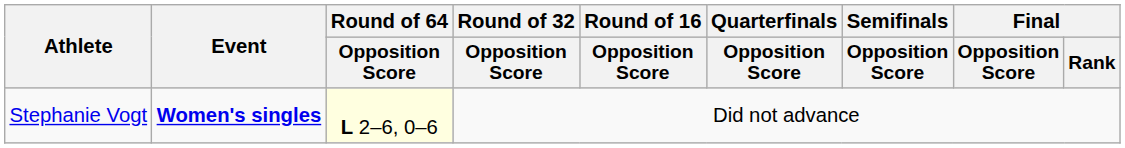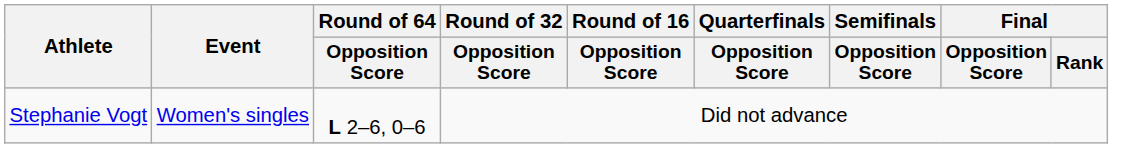(239, 116) bold -> (233, 116) normal
(389, 127) lightyellow background -> (377, 127) no background
